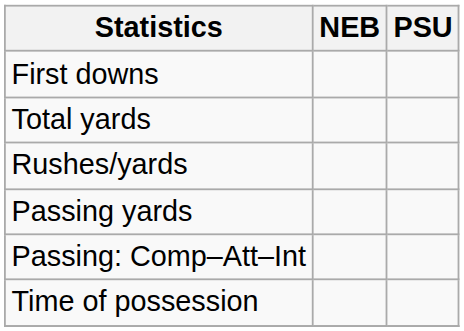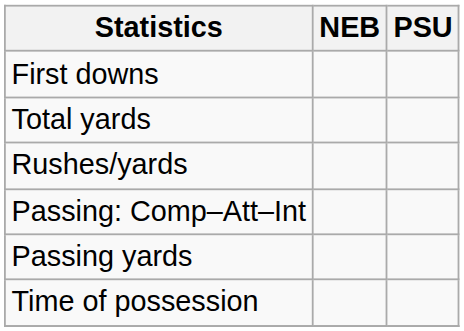rows swapped: (102, 210) <-> (159, 256)
